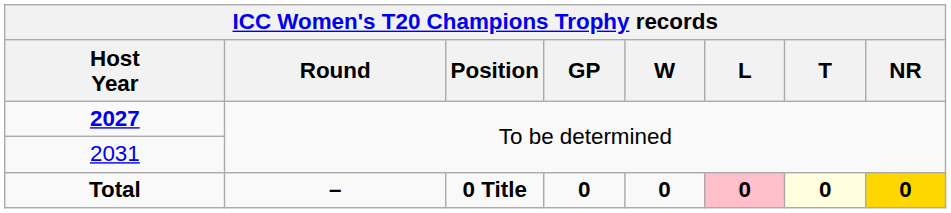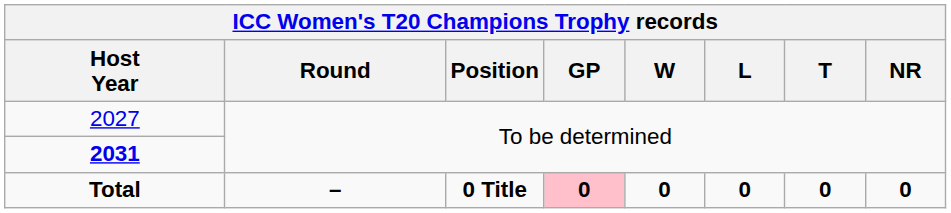(115, 118) bold -> (115, 118) normal
(115, 154) normal -> (115, 154) bold
(584, 189) no background -> (584, 189) pink background
(745, 189) pink background -> (745, 189) no background
(825, 189) lightyellow background -> (825, 189) no background
(905, 189) gold background -> (905, 189) no background
